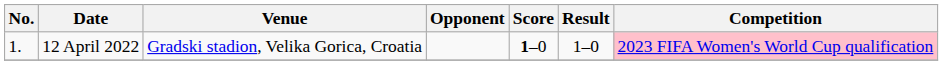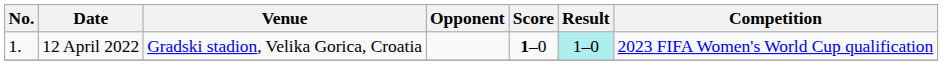(586, 45) no background -> (586, 45) paleturquoise background
(775, 45) pink background -> (775, 45) no background
